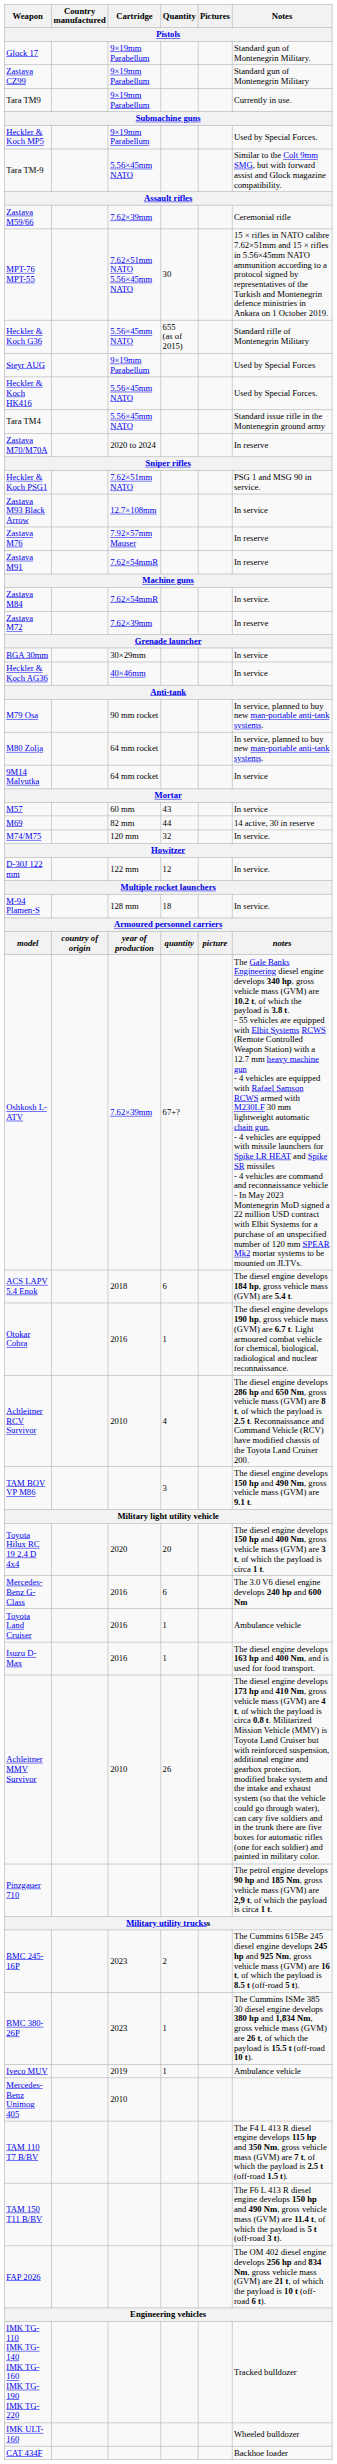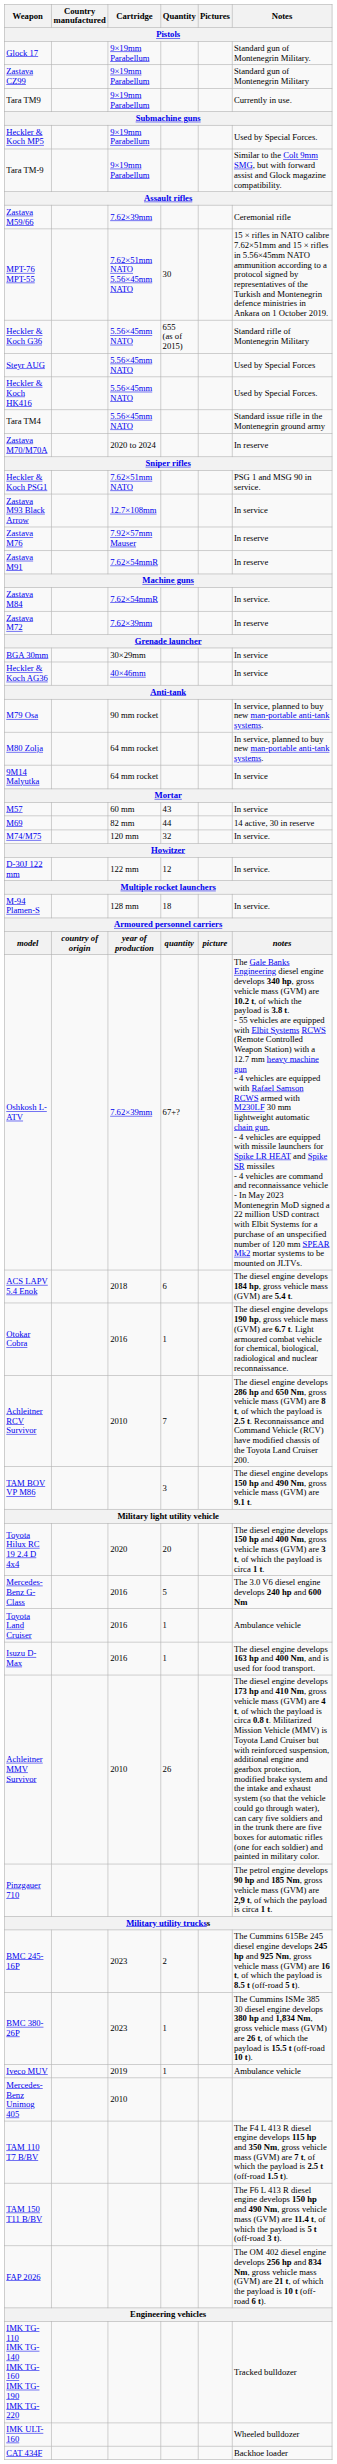(131, 170) 5.56×45mm NATO -> (130, 170) 9×19mm Parabellum
(130, 365) 9×19mm Parabellum -> (131, 365) 5.56×45mm NATO
(165, 1421) 4 -> (165, 1421) 7
(165, 1592) 6 -> (165, 1592) 5
